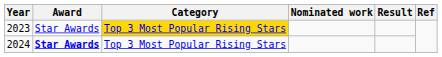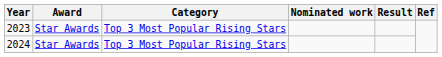(195, 28) gold background -> (195, 28) no background
(67, 44) bold -> (67, 44) normal
